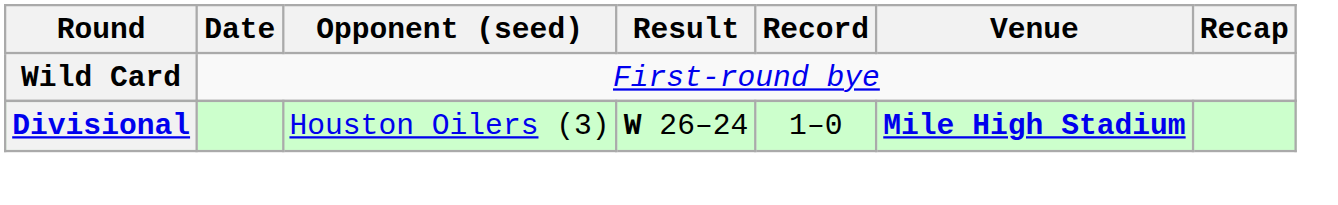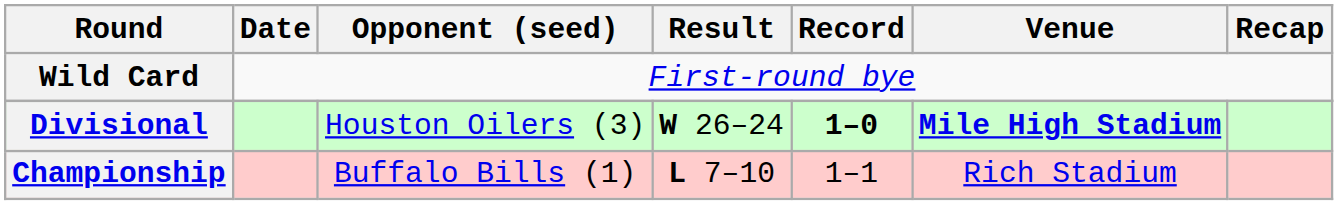(816, 126) normal -> (851, 126) bold
+ row: (119, 174)
